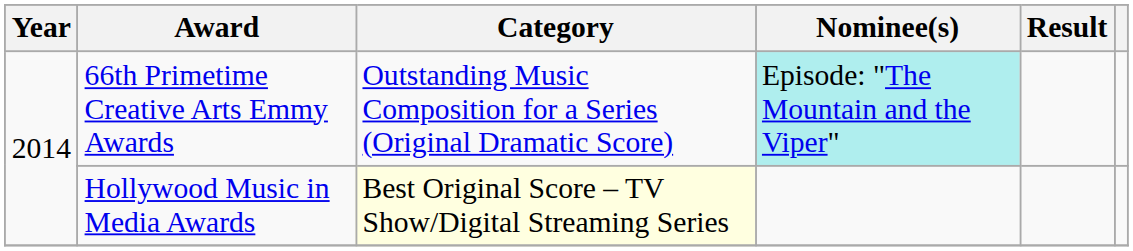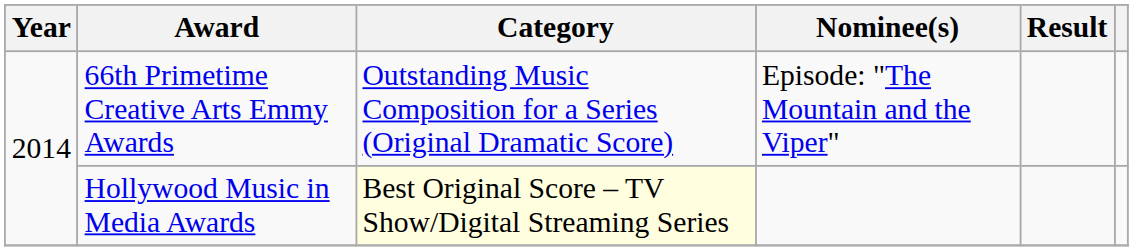(866, 108) paleturquoise background -> (866, 108) no background
